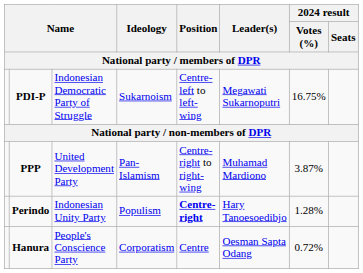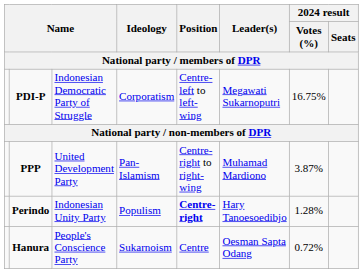(145, 96) Sukarnoism -> (147, 96) Corporatism
(147, 247) Corporatism -> (145, 247) Sukarnoism
